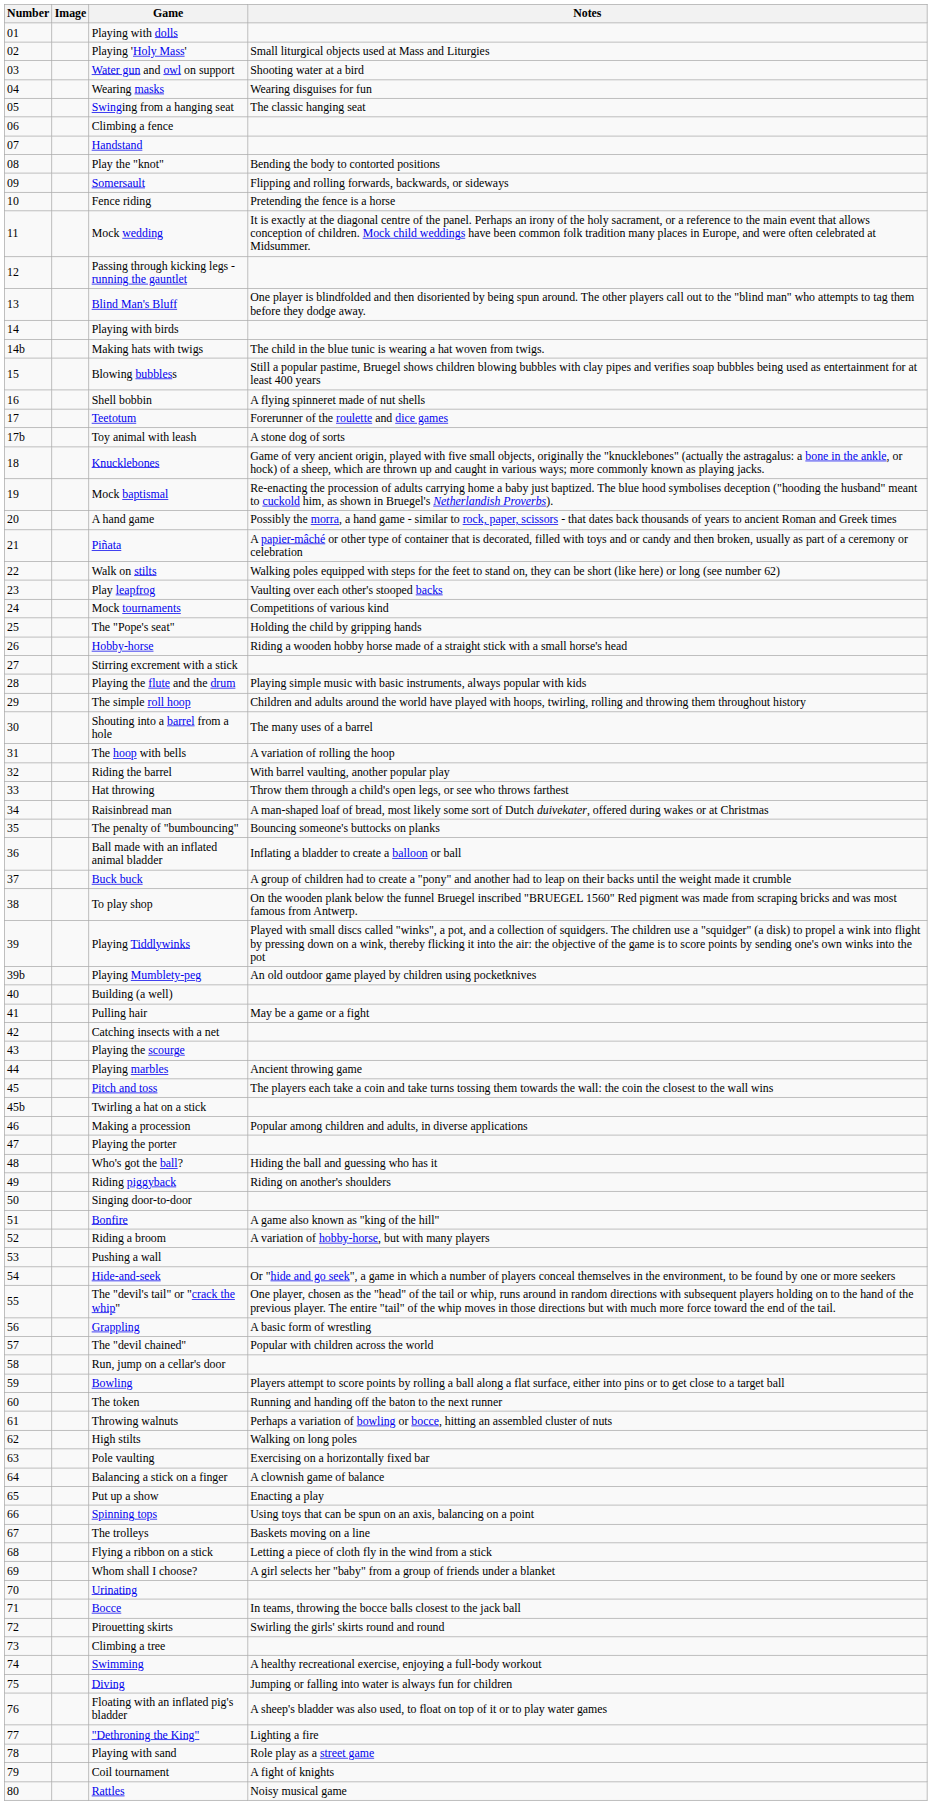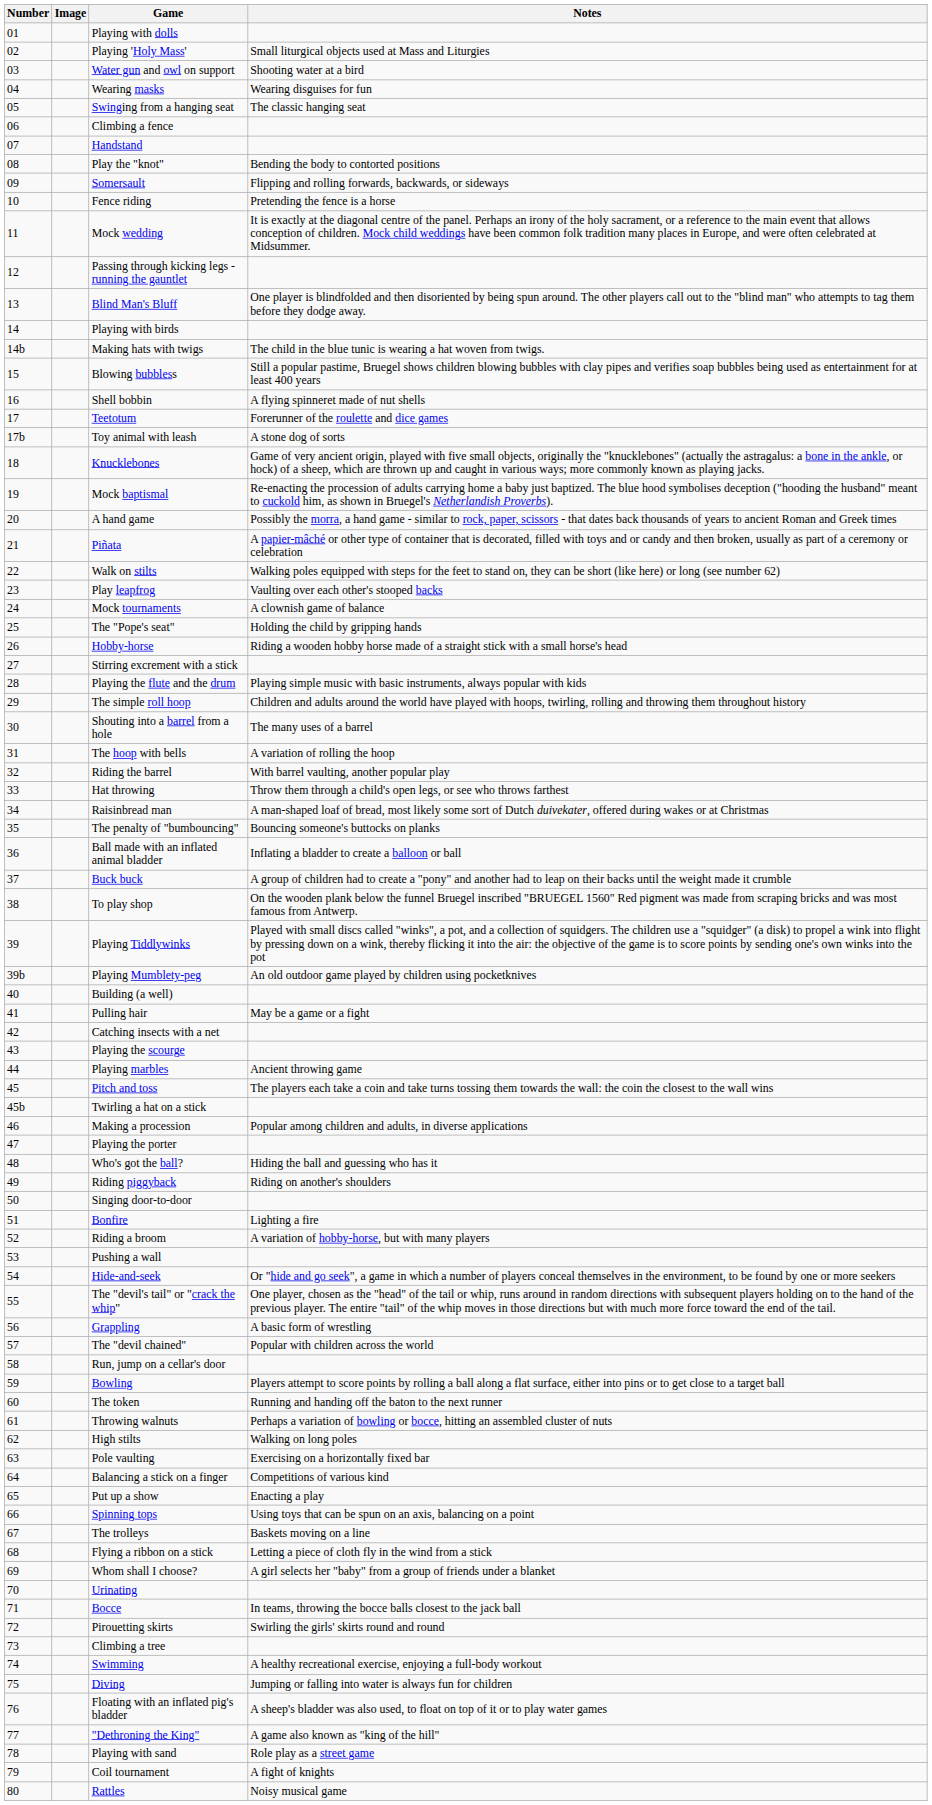(319, 608) Competitions of various kind -> (317, 608) A clownish game of balance
(345, 1219) A game also known as "king of the hill" -> (284, 1219) Lighting a fire
(317, 1477) A clownish game of balance -> (319, 1477) Competitions of various kind
(284, 1734) Lighting a fire -> (345, 1734) A game also known as "king of the hill"
